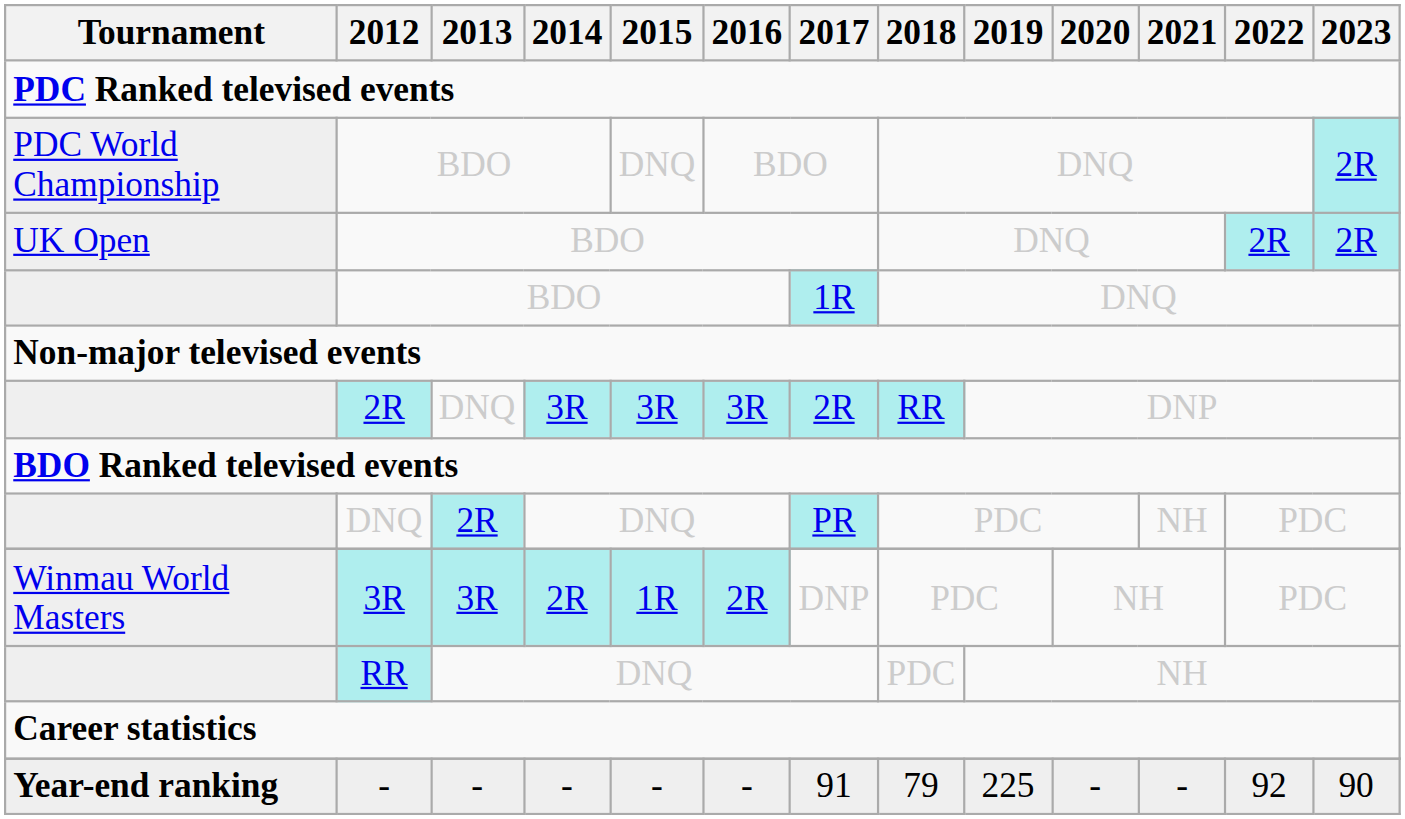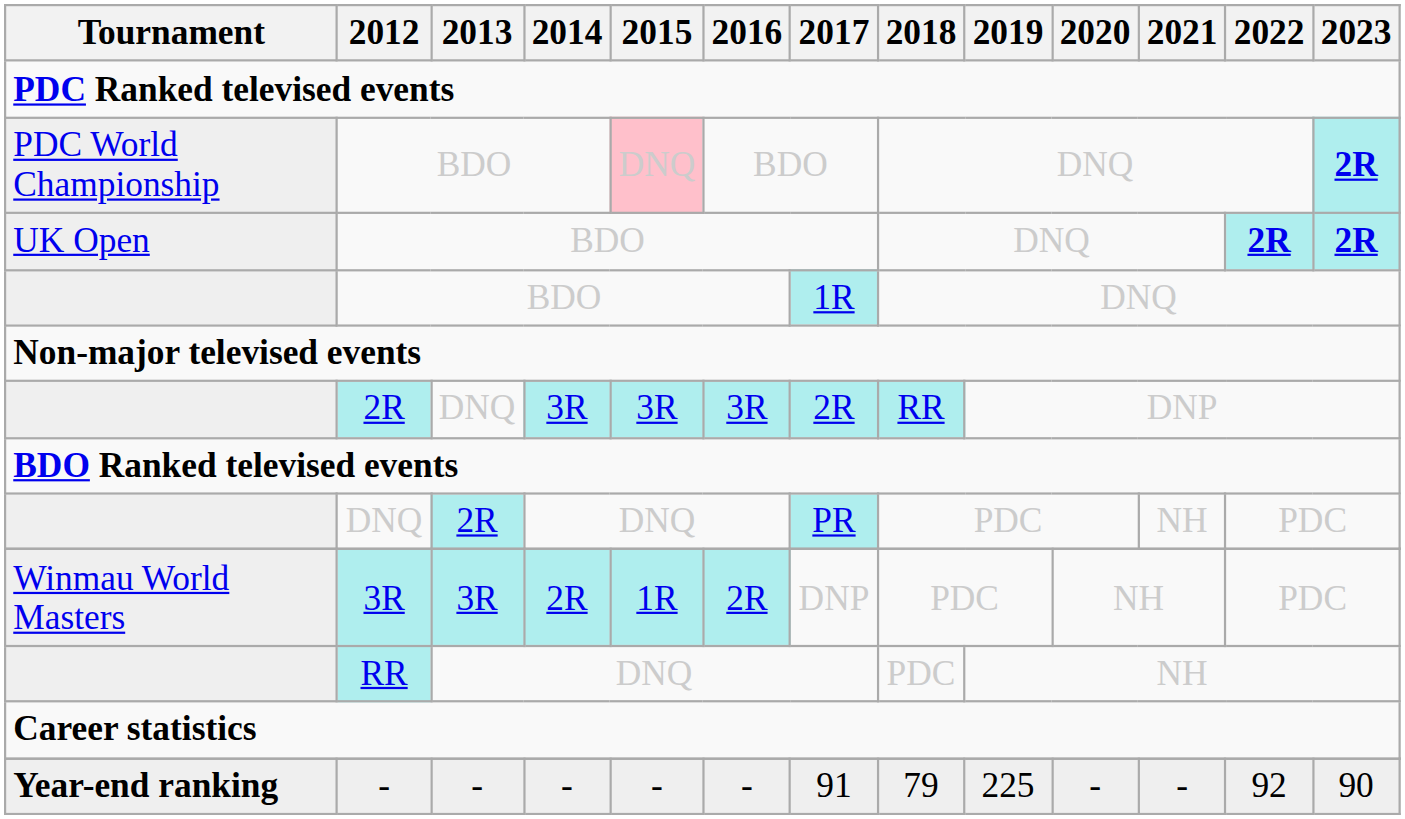(657, 164) no background -> (657, 164) pink background
(1356, 164) normal -> (1356, 164) bold
(1269, 240) normal -> (1269, 240) bold
(1356, 240) normal -> (1356, 240) bold
